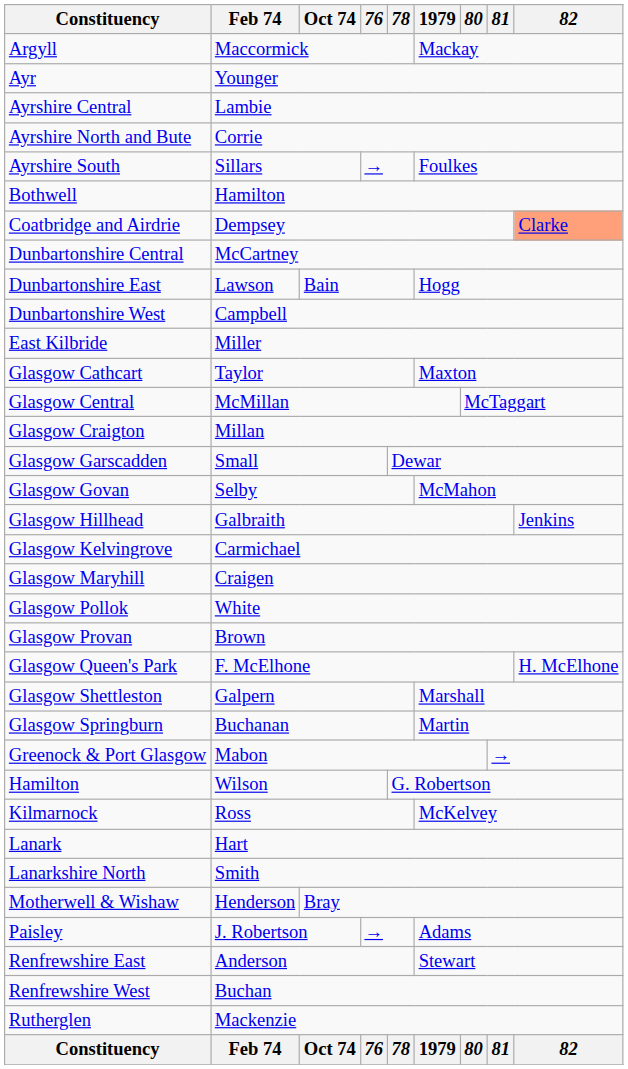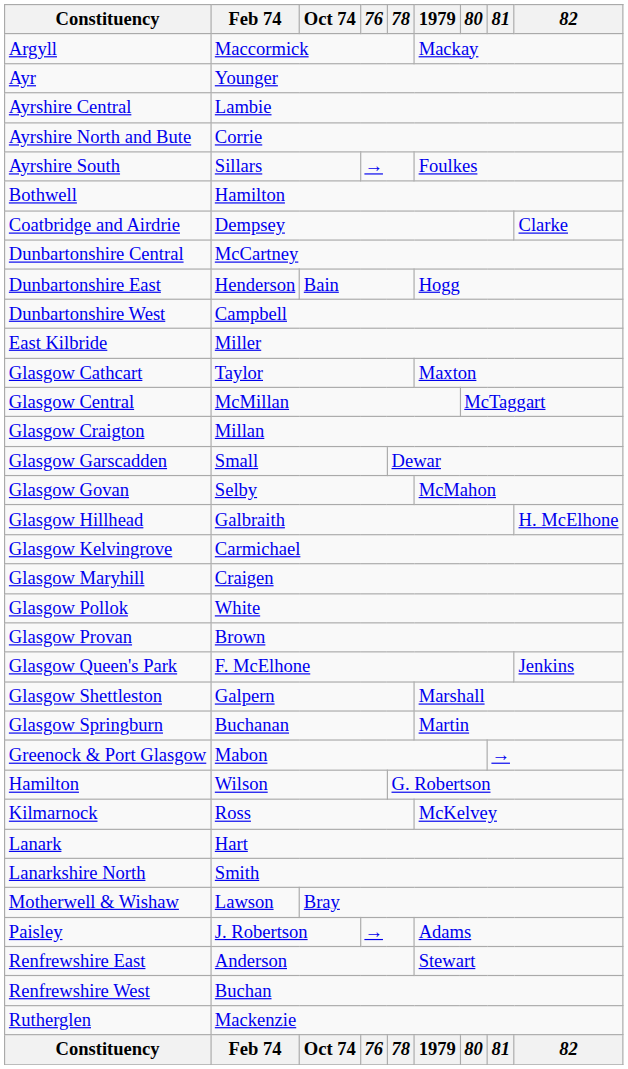(543, 225) lightsalmon background -> (543, 225) no background
(244, 284) Lawson -> (255, 284) Henderson
(546, 519) Jenkins -> (569, 519) H. McElhone
(569, 666) H. McElhone -> (546, 666) Jenkins
(255, 902) Henderson -> (244, 902) Lawson
